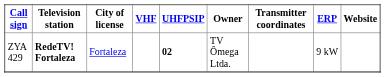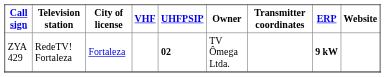(55, 52) bold -> (54, 52) normal
(327, 52) normal -> (327, 52) bold
